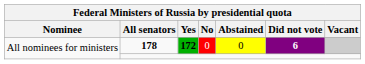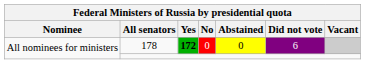(149, 45) bold -> (149, 45) normal
(295, 45) bold -> (295, 45) normal
